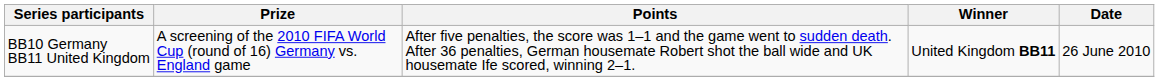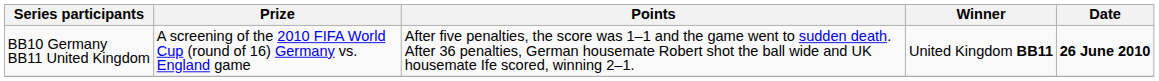(1106, 50) normal -> (1105, 50) bold
